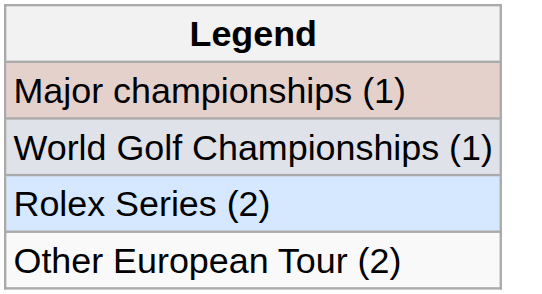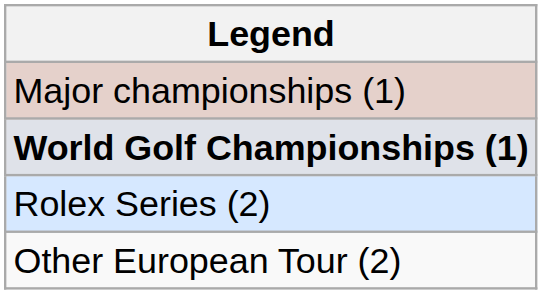(253, 147) normal -> (271, 147) bold
